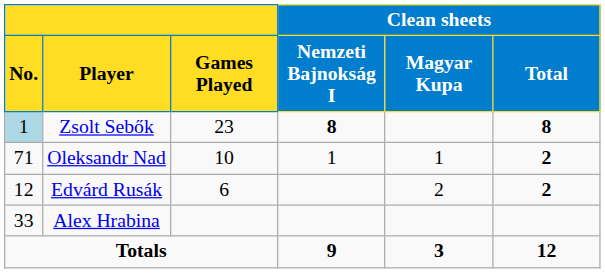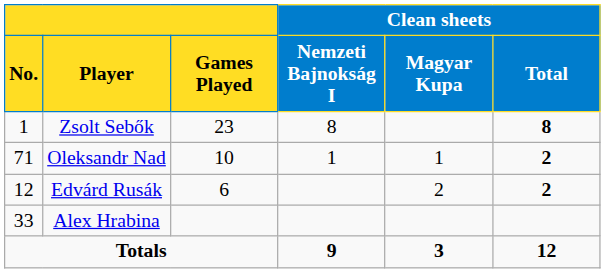(24, 126) lightblue background -> (24, 126) no background
(332, 126) bold -> (332, 126) normal
